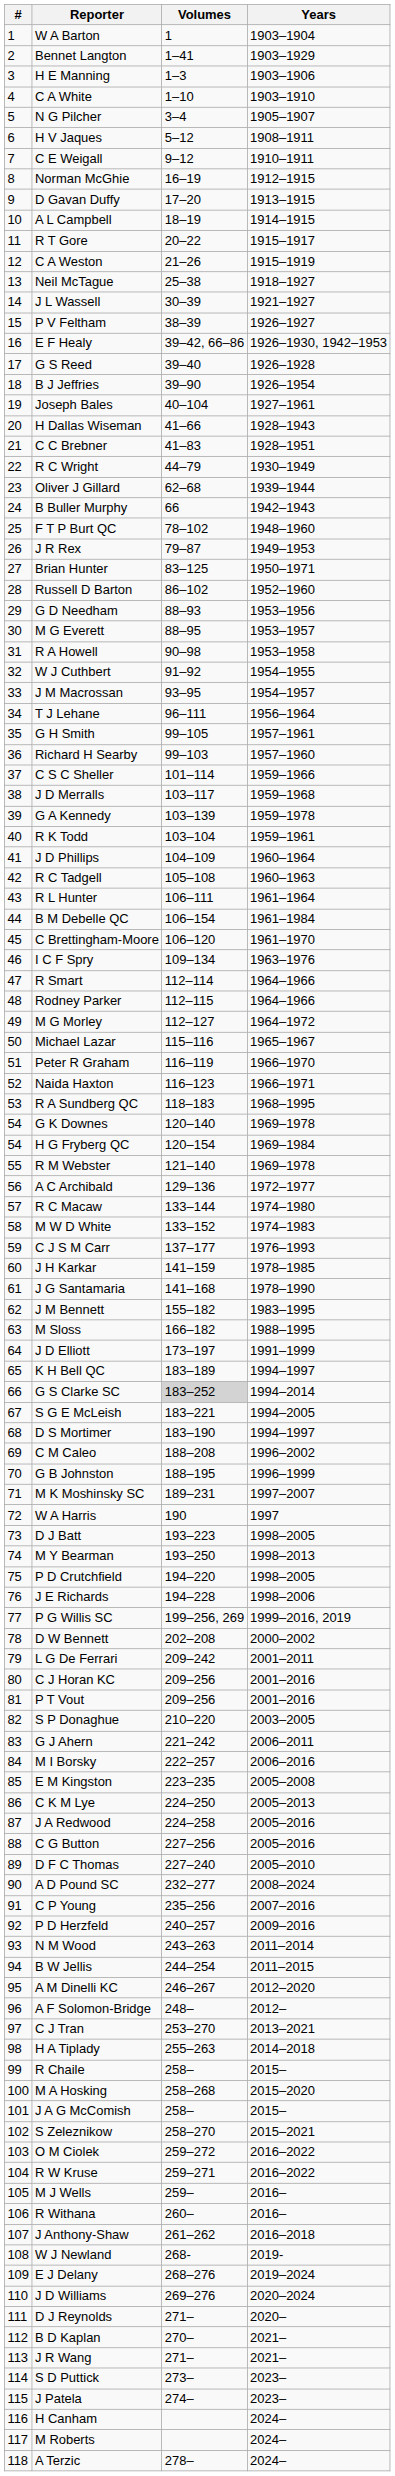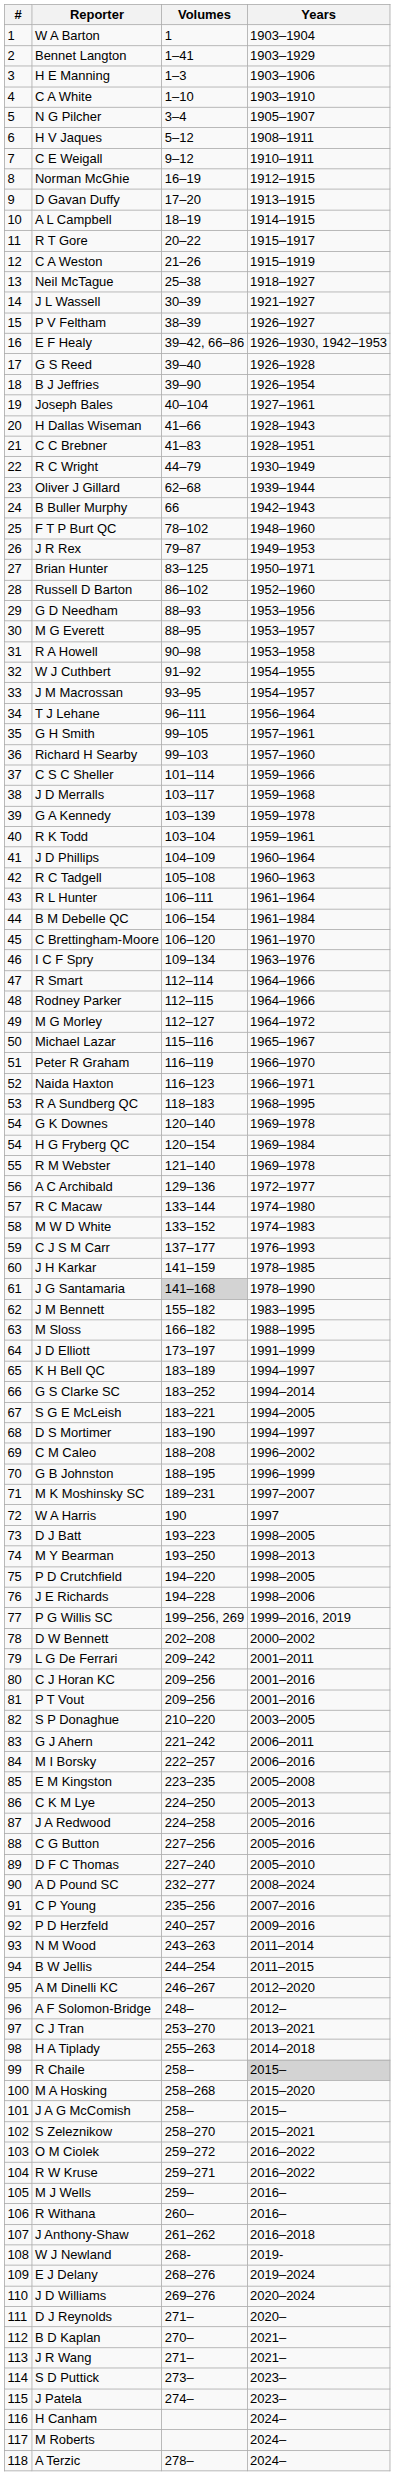(190, 1289) no background -> (190, 1289) lightgrey background
(190, 1391) lightgrey background -> (190, 1391) no background
(268, 2070) no background -> (268, 2070) lightgrey background
